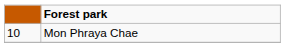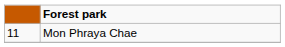(14, 32) 10 -> (13, 32) 11
